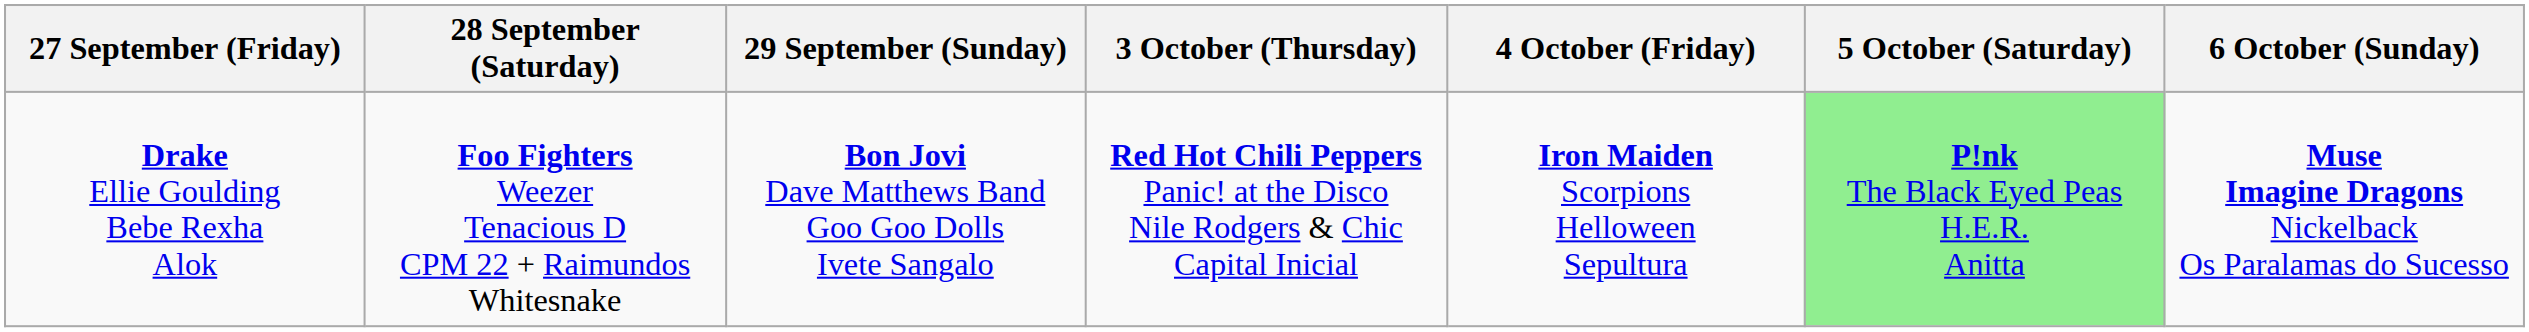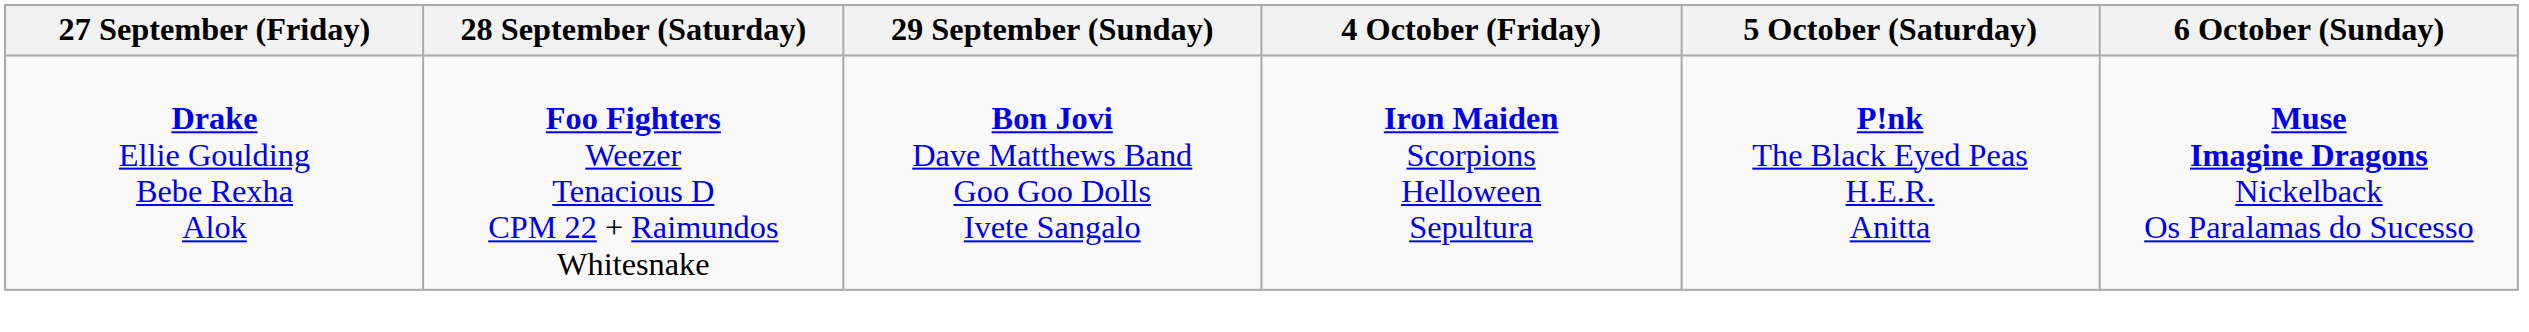- column: (1266, 48)
(1984, 208) lightgreen background -> (1890, 172) no background
